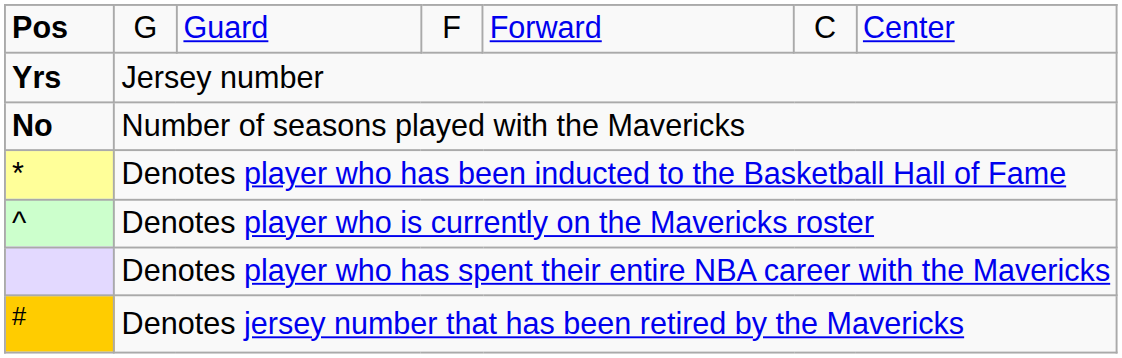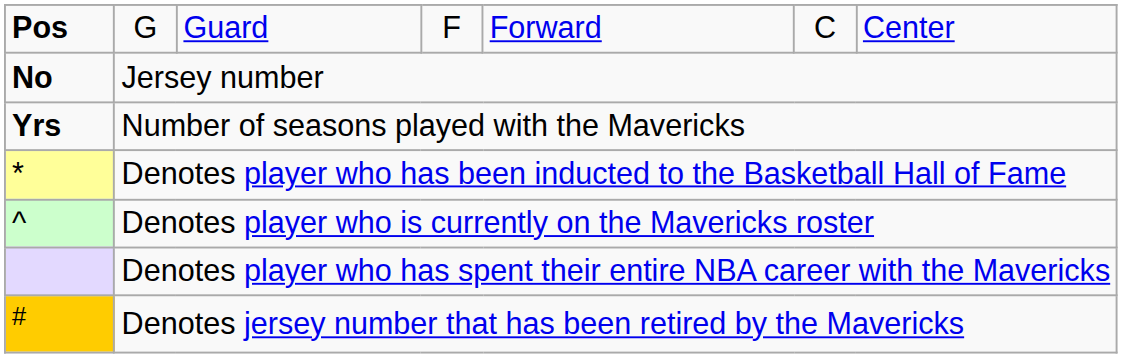(37, 77) Yrs -> (32, 77) No
(32, 125) No -> (37, 125) Yrs
